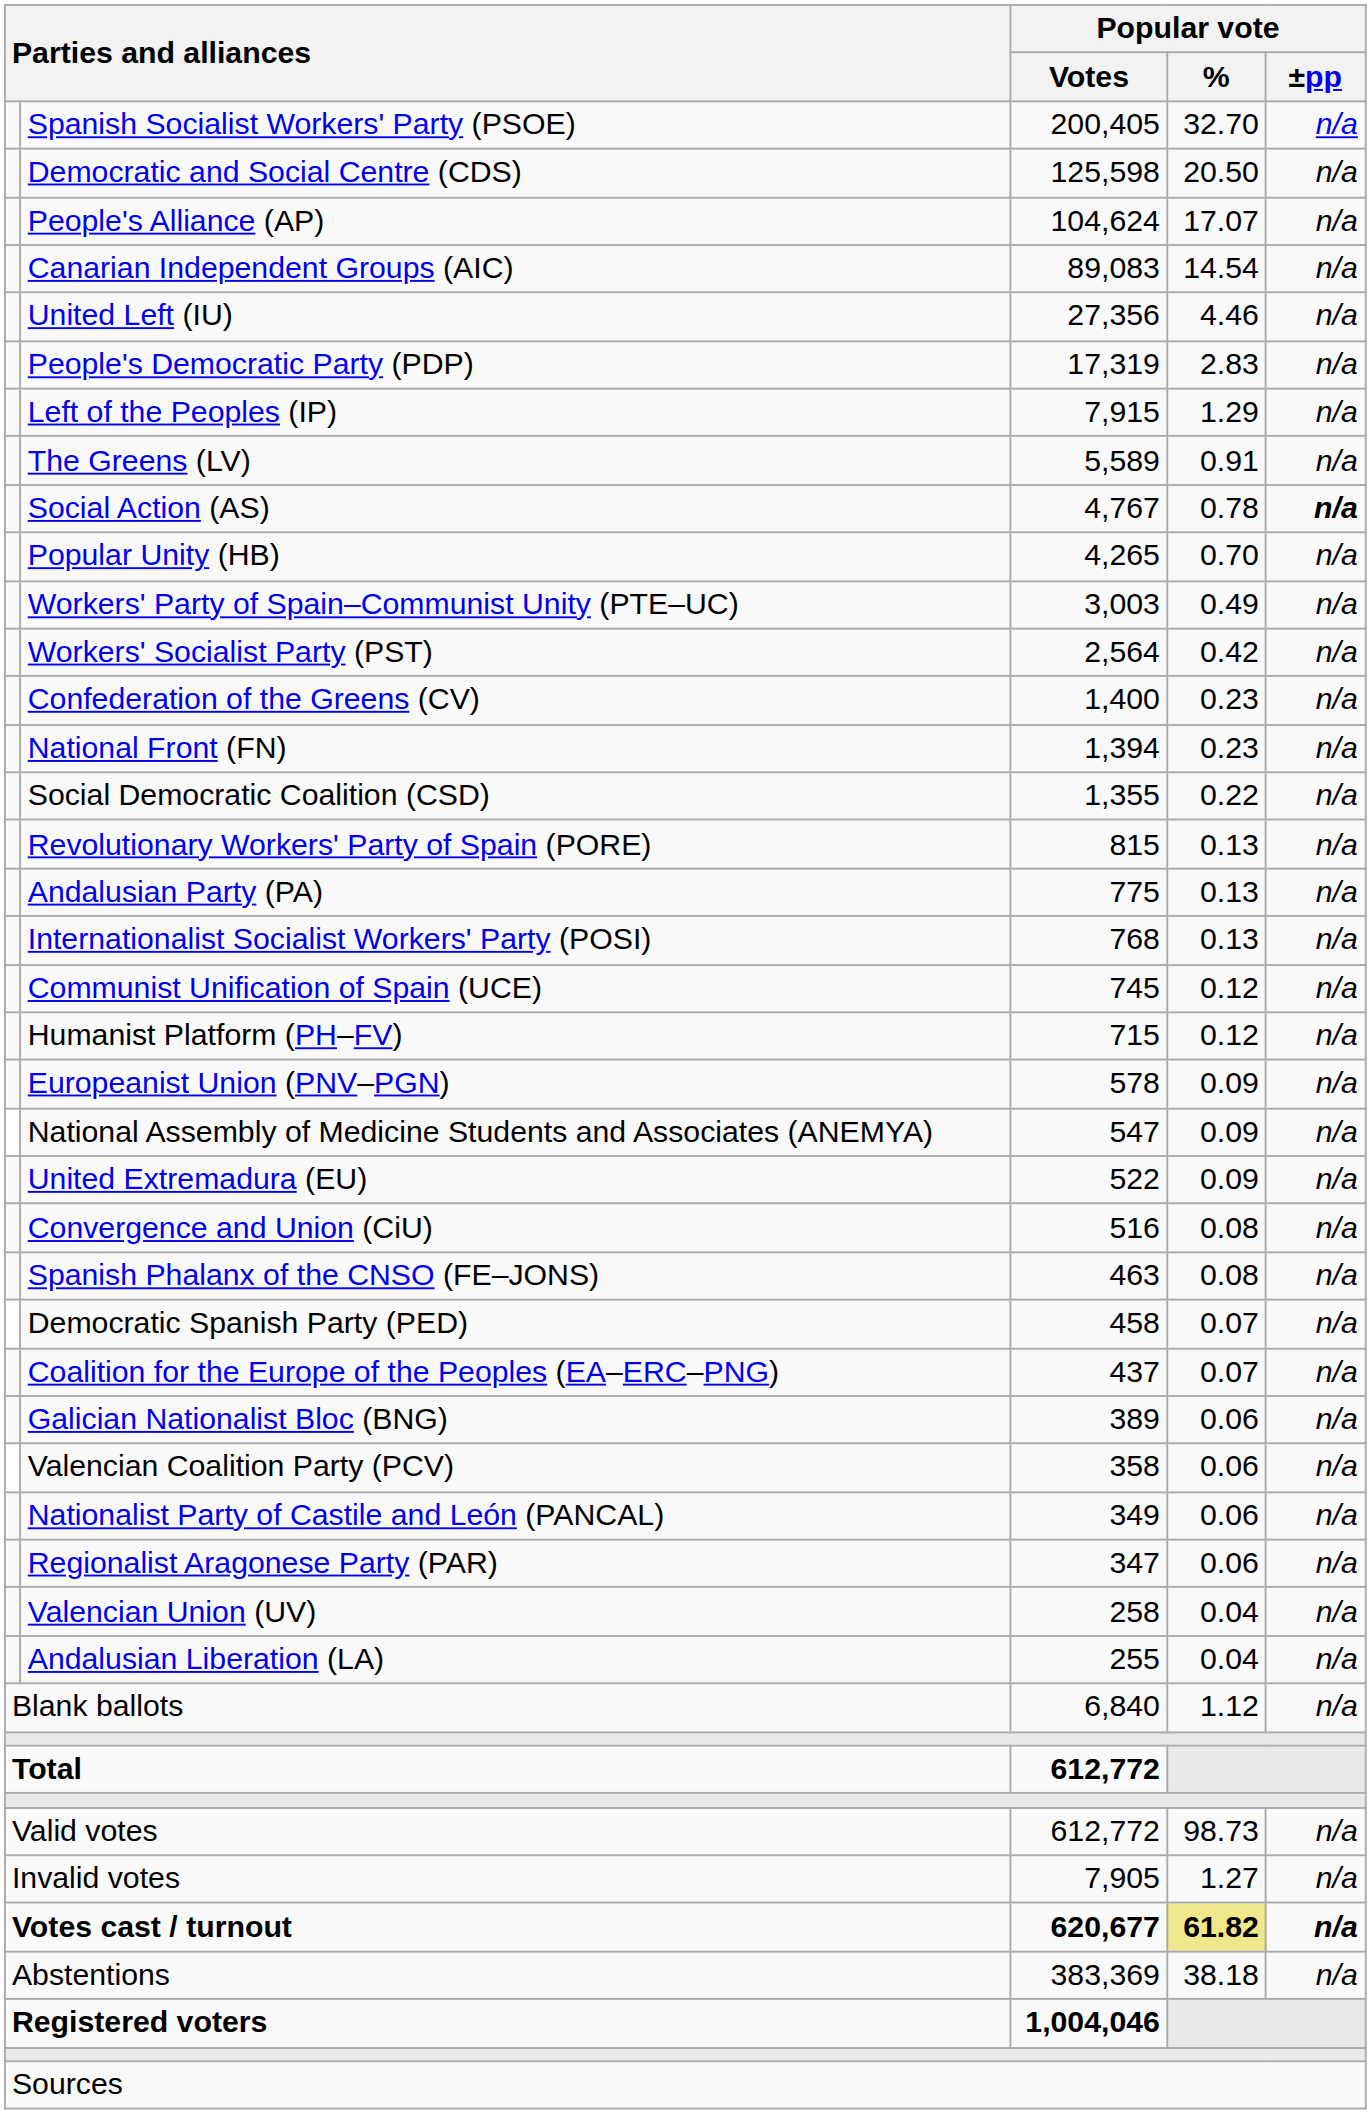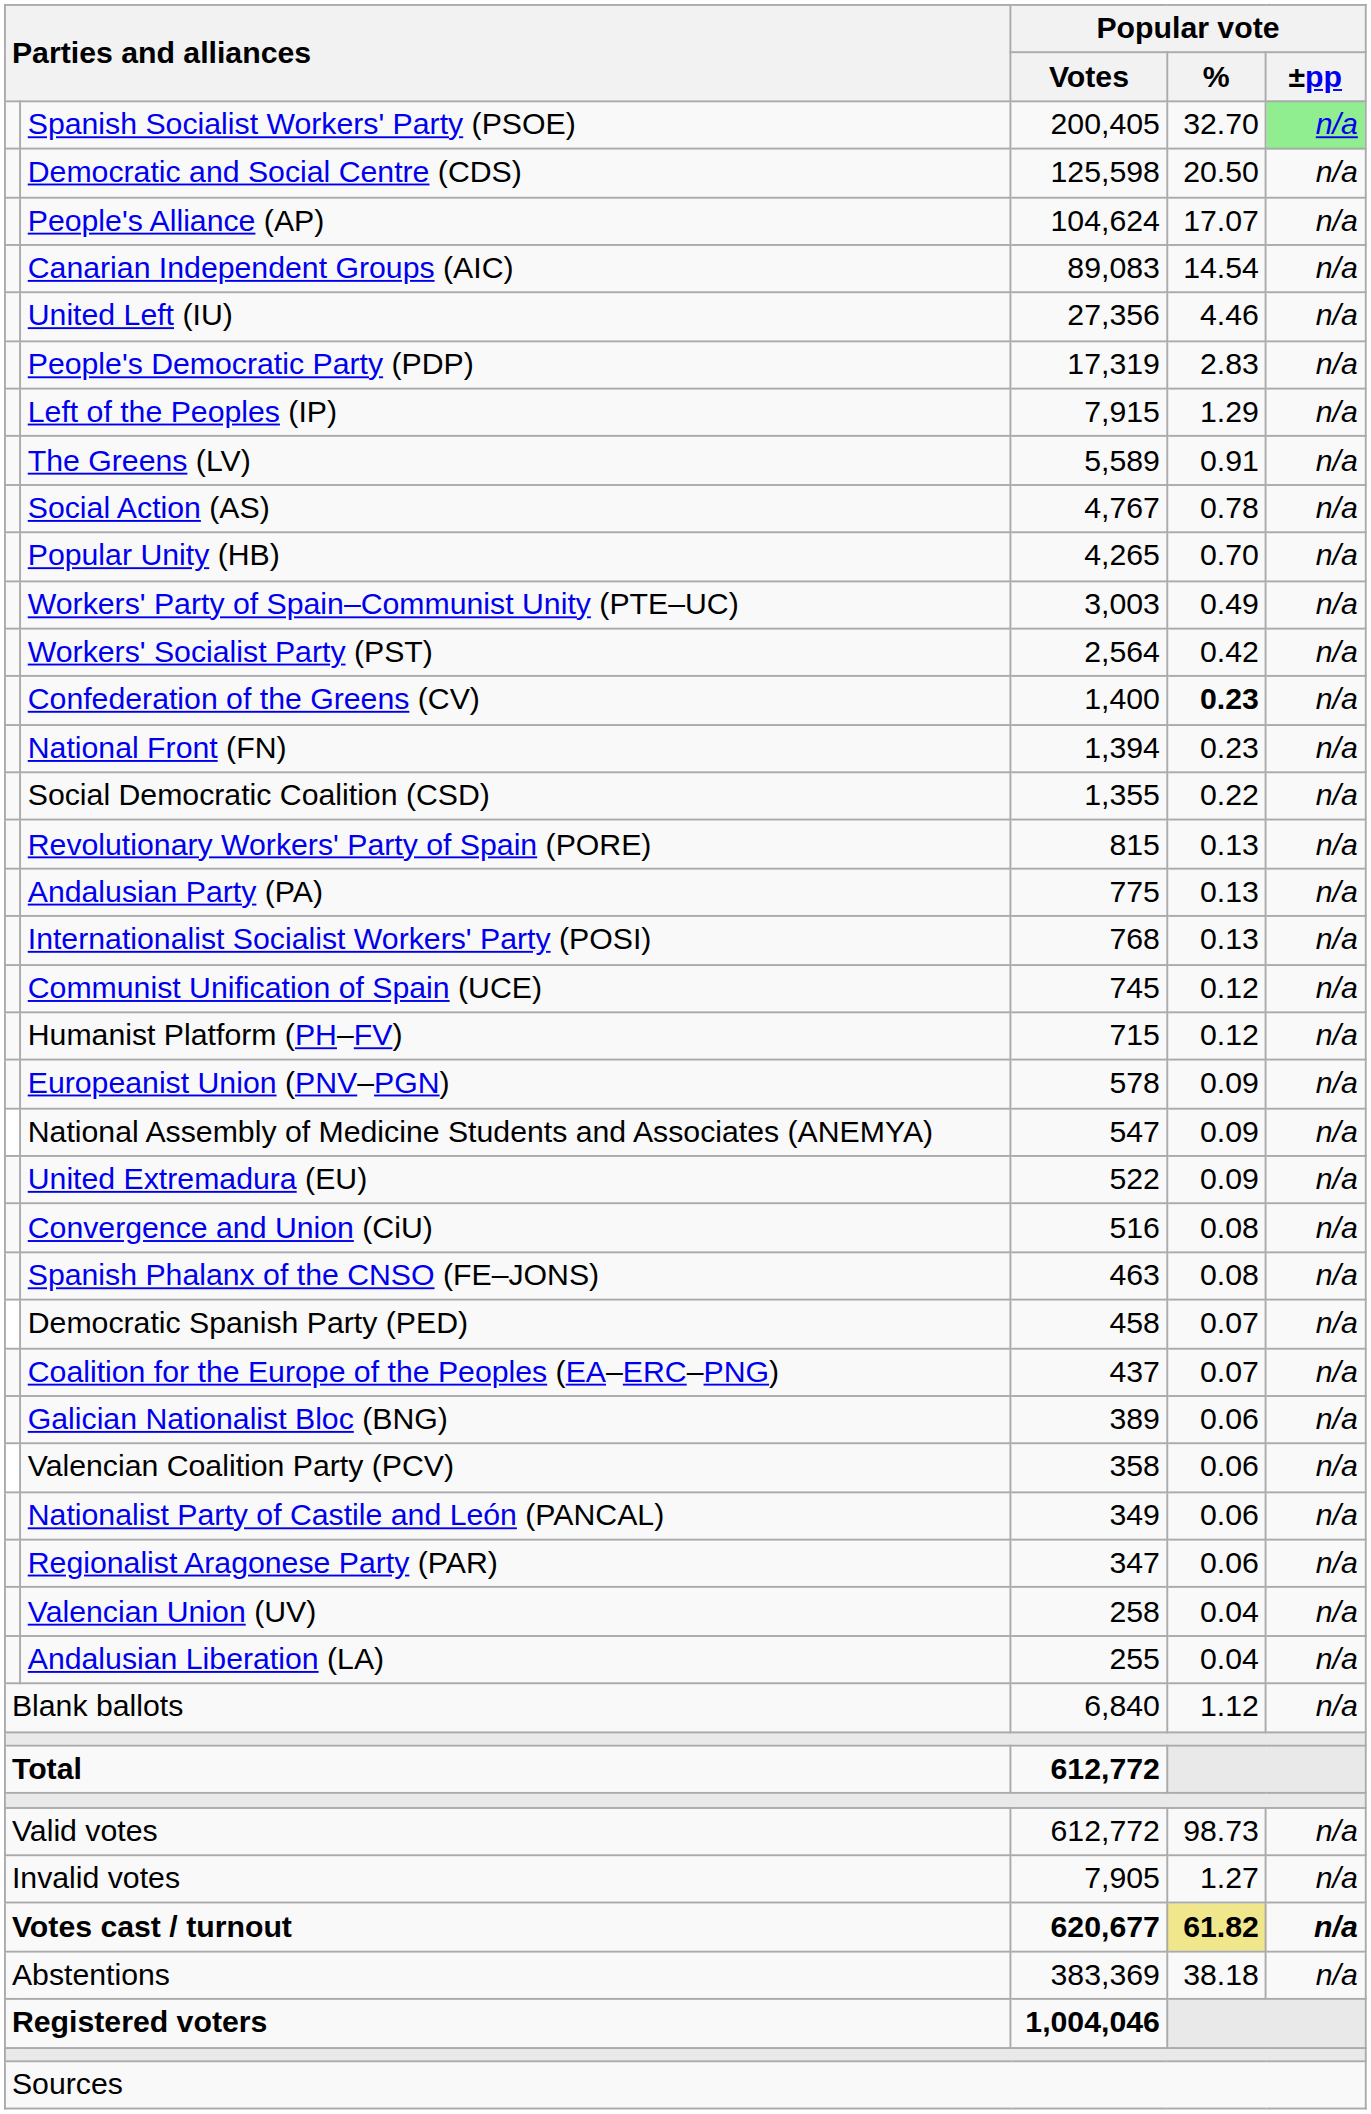(1337, 124) no background -> (1337, 124) lightgreen background
(1336, 508) bold -> (1337, 508) normal
(1229, 699) normal -> (1229, 699) bold
